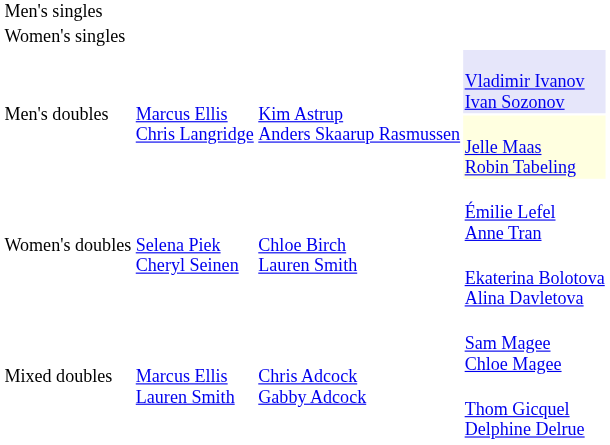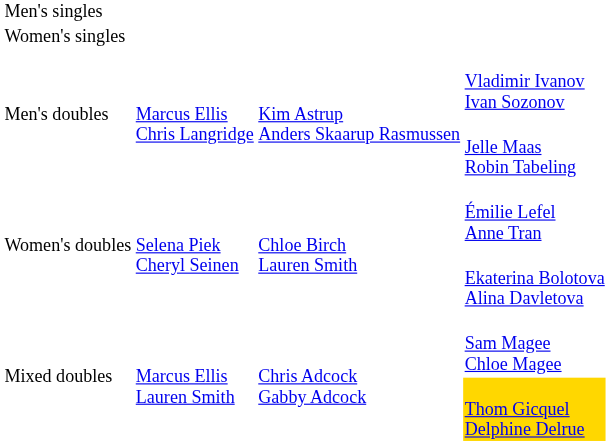(525, 91) lavender background -> (525, 91) no background
(520, 157) lightyellow background -> (520, 157) no background
(525, 419) no background -> (525, 419) gold background
